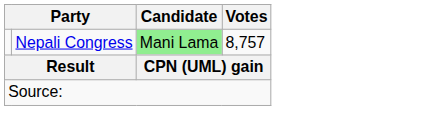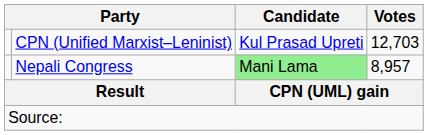+ row: (124, 42)
(245, 42) 8,757 -> (391, 67) 8,957
